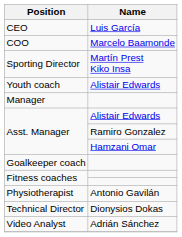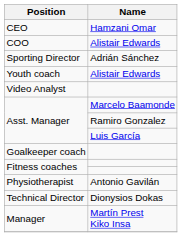(115, 27) Luis García -> (123, 27) Hamzani Omar
(133, 43) Marcelo Baamonde -> (125, 43) Alistair Edwards
(117, 64) Martín Prest Kiko Insa -> (125, 58) Adrián Sánchez
(26, 100) Manager -> (36, 89) Video Analyst
(125, 116) Alistair Edwards -> (133, 105) Marcelo Baamonde
(123, 147) Hamzani Omar -> (115, 136) Luis García
(36, 224) Video Analyst -> (26, 218) Manager
(125, 224) Adrián Sánchez -> (117, 218) Martín Prest Kiko Insa
